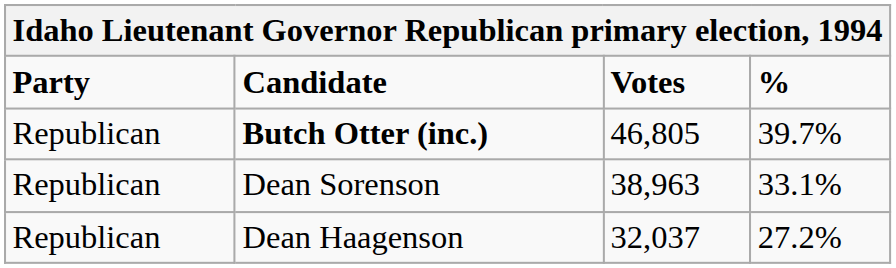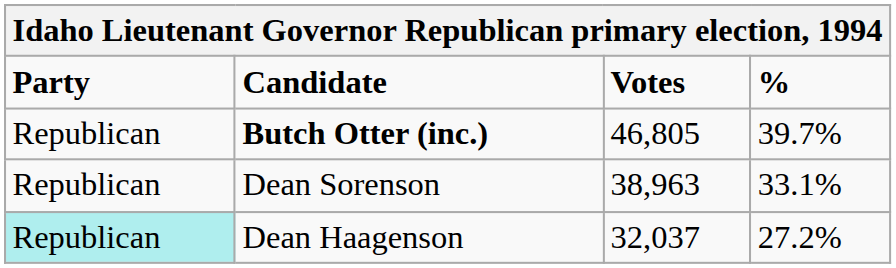(86, 236) no background -> (86, 236) paleturquoise background
